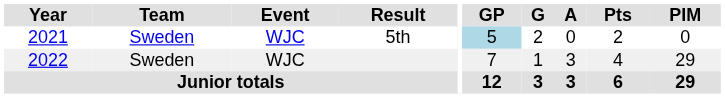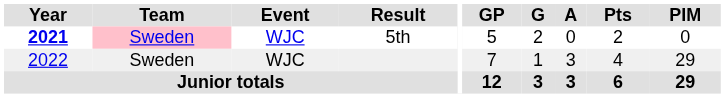(48, 37) normal -> (48, 37) bold
(162, 37) no background -> (162, 37) pink background
(492, 37) lightblue background -> (492, 37) no background
